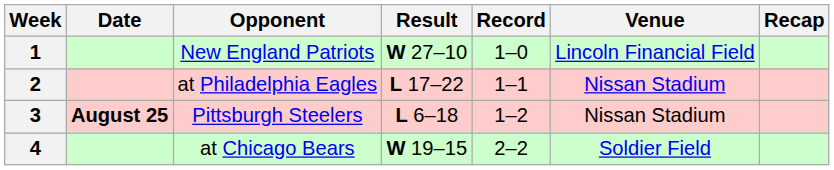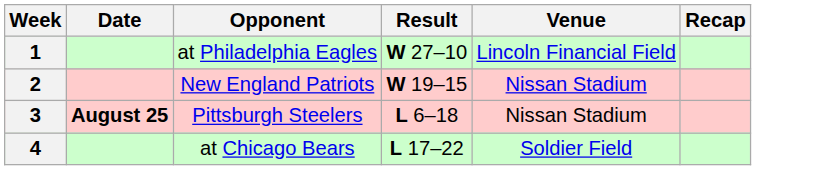- column: (511, 20)
(277, 52) New England Patriots -> (277, 52) at Philadelphia Eagles
(277, 84) at Philadelphia Eagles -> (277, 84) New England Patriots
(427, 84) L 17–22 -> (427, 84) W 19–15
(427, 148) W 19–15 -> (427, 148) L 17–22
